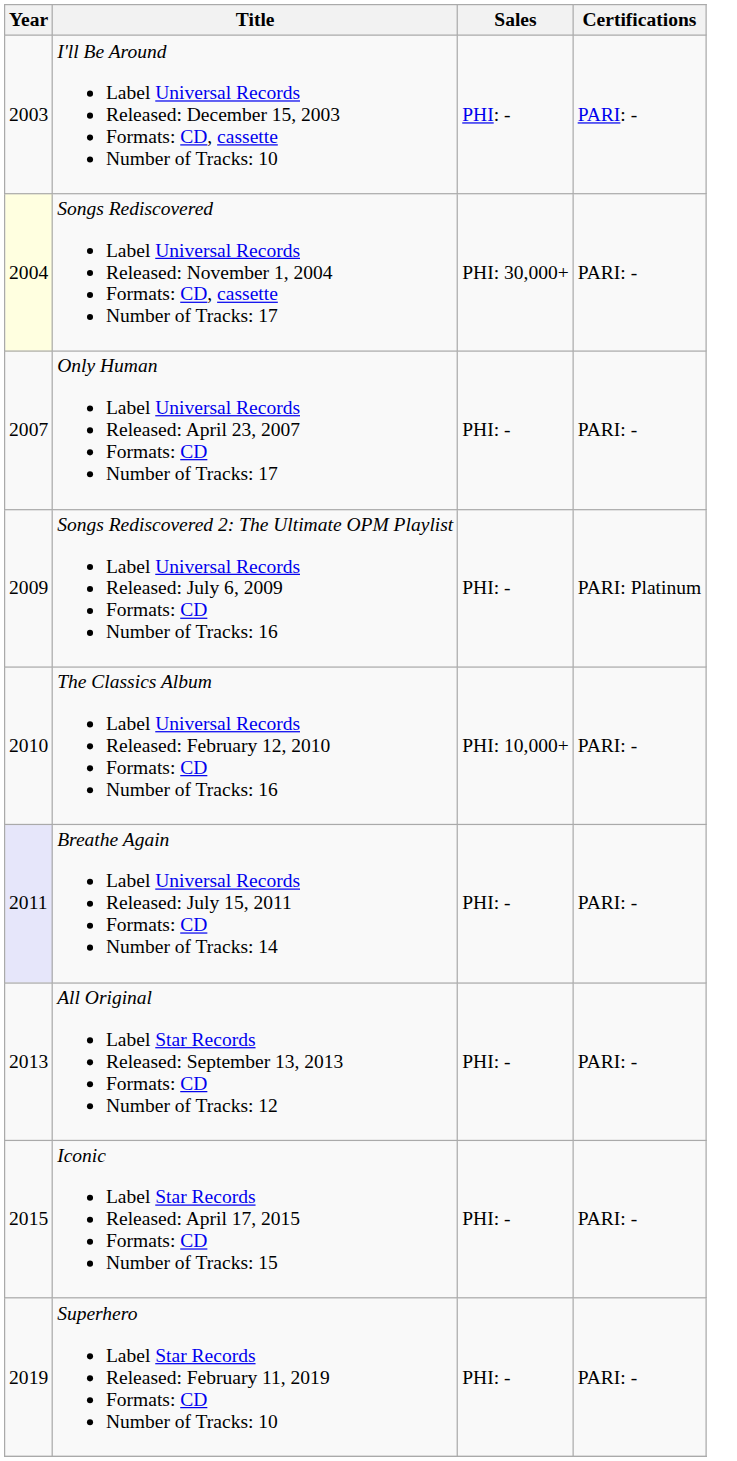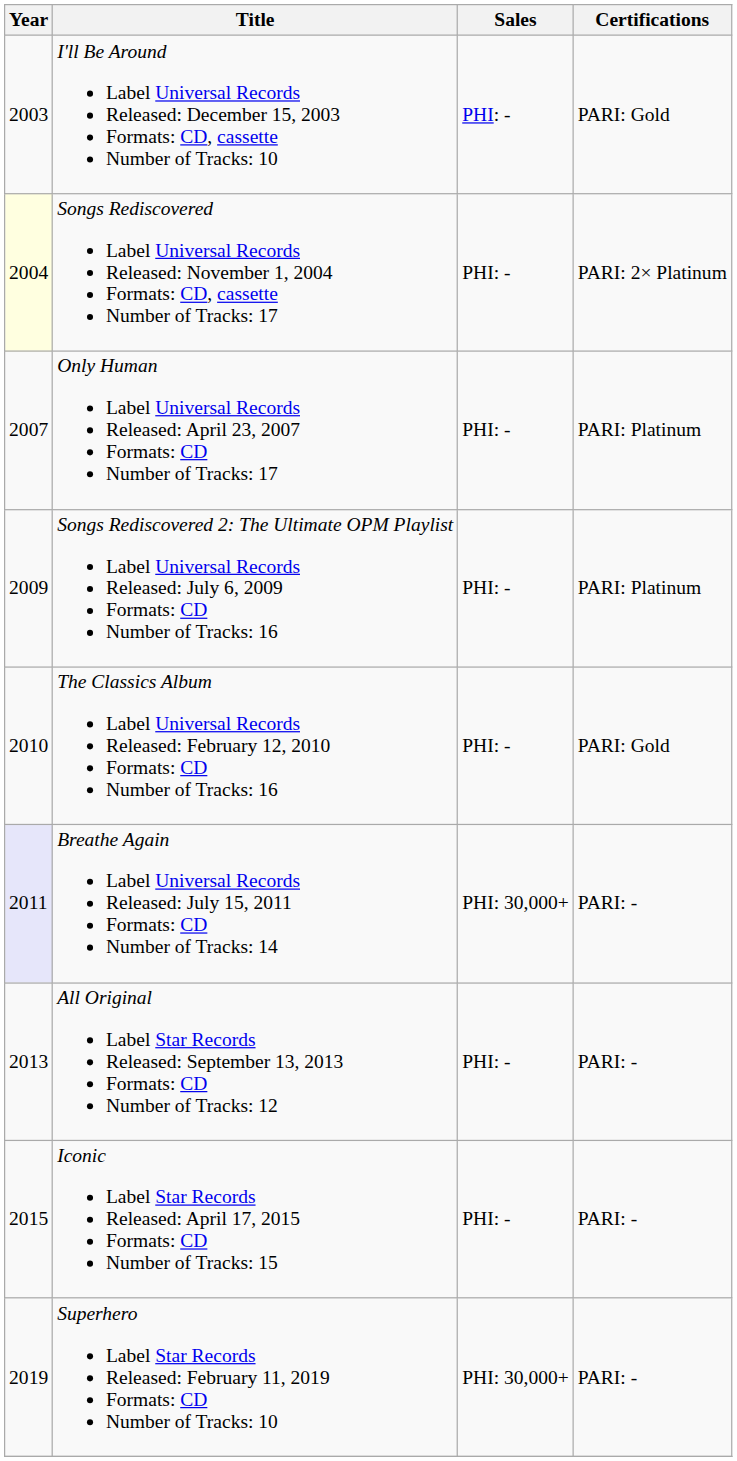(607, 114) PARI: - -> (624, 114) PARI: Gold
(515, 272) PHI: 30,000+ -> (486, 272) PHI: -
(607, 272) PARI: - -> (652, 272) PARI: 2× Platinum
(607, 430) PARI: - -> (639, 430) PARI: Platinum
(515, 745) PHI: 10,000+ -> (486, 745) PHI: -
(607, 745) PARI: - -> (624, 745) PARI: Gold
(486, 903) PHI: - -> (515, 903) PHI: 30,000+
(486, 1377) PHI: - -> (515, 1377) PHI: 30,000+
